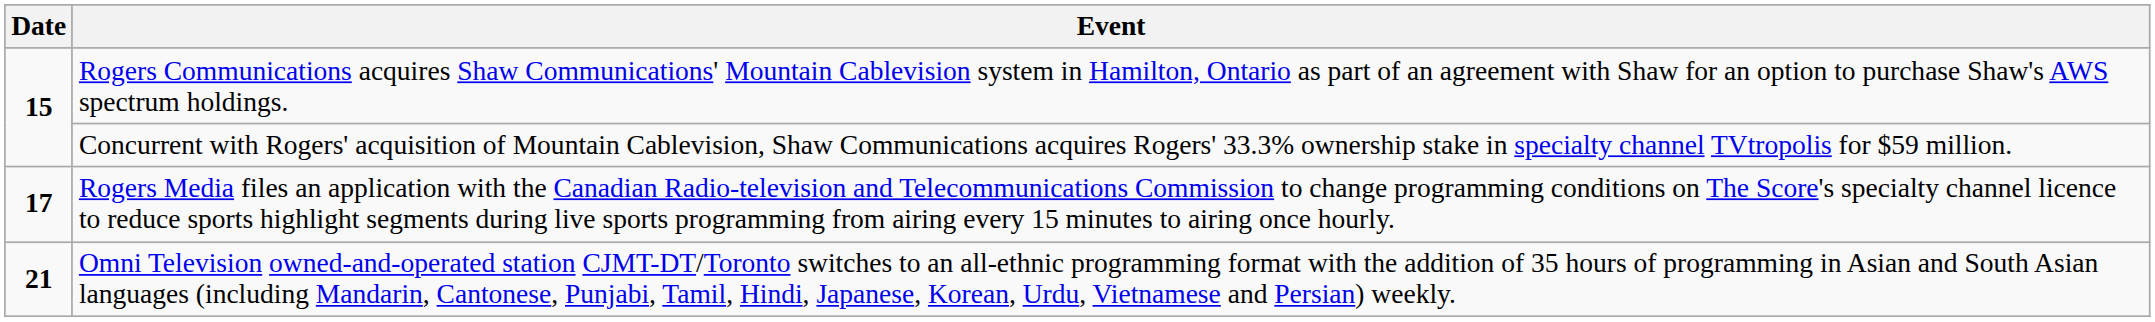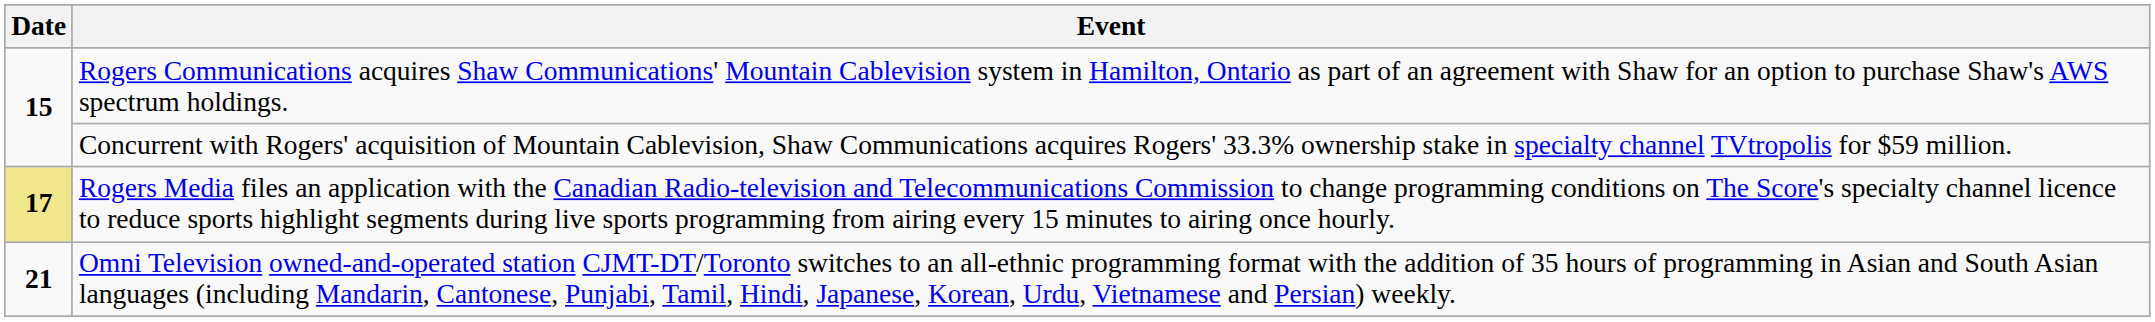(39, 203) no background -> (39, 203) khaki background
